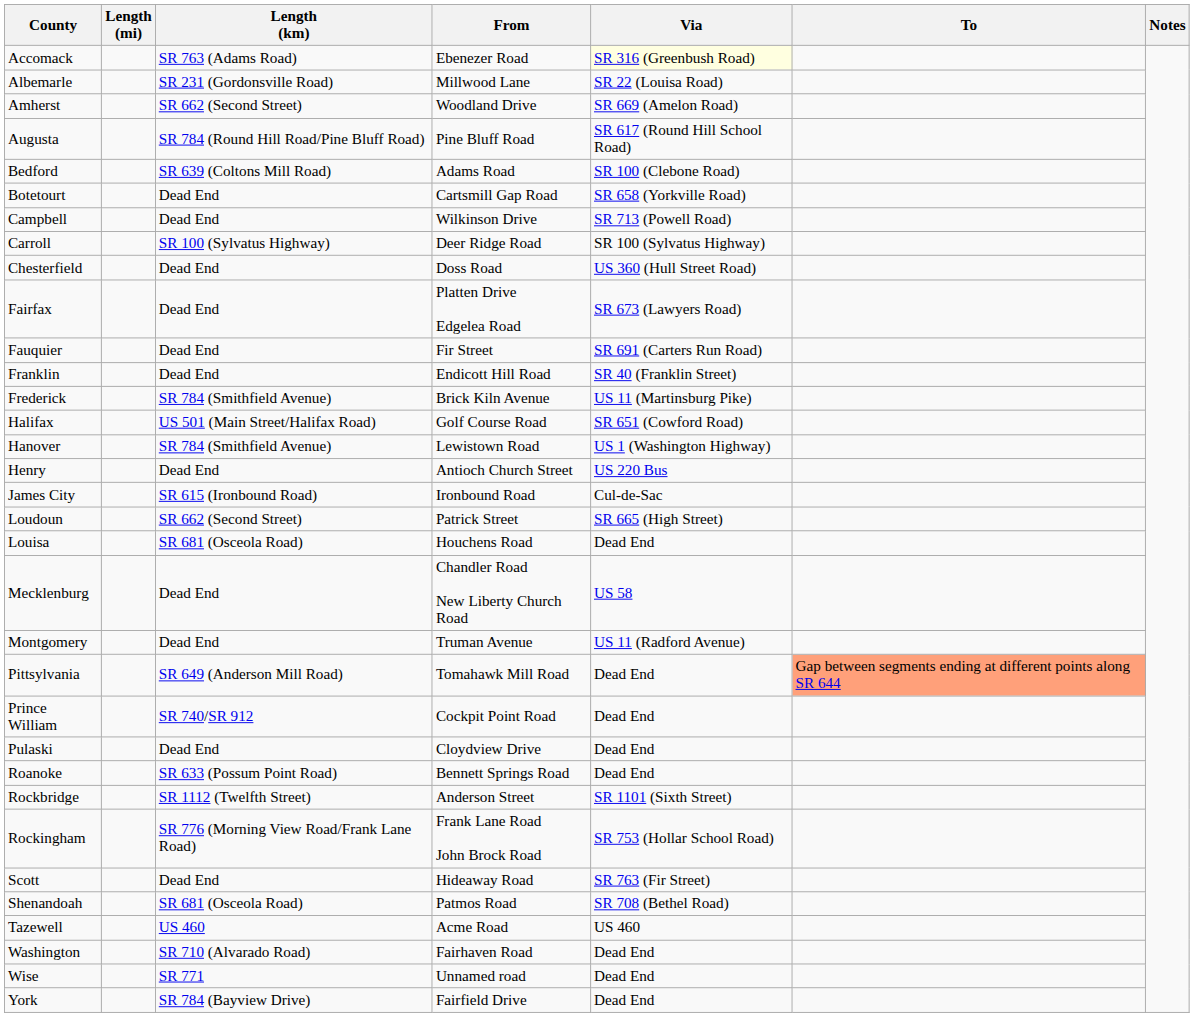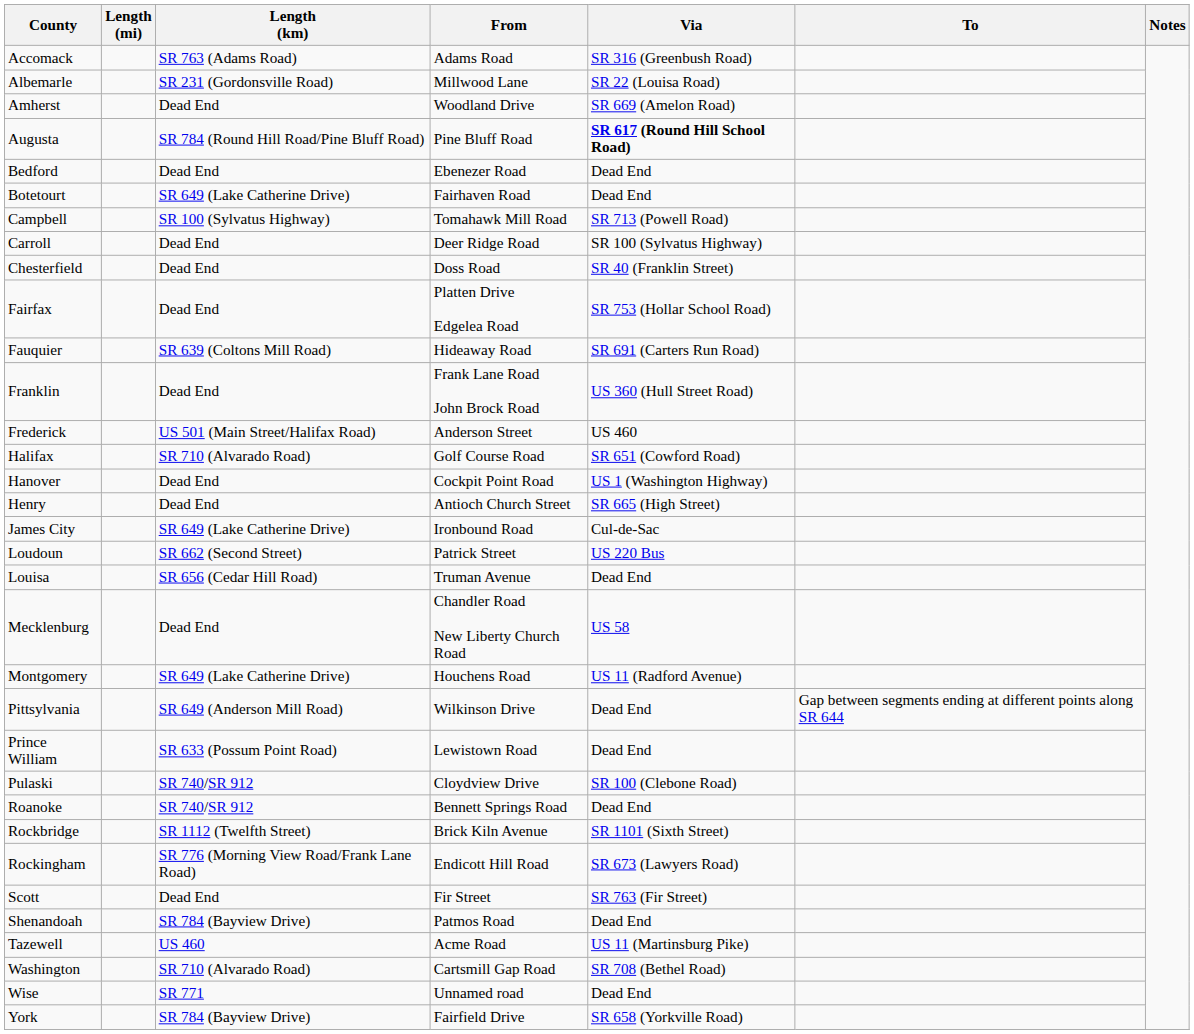(482, 57) Ebenezer Road -> (473, 57) Adams Road
(674, 57) lightyellow background -> (671, 57) no background
(230, 105) SR 662 (Second Street) -> (189, 105) Dead End
(678, 138) normal -> (678, 138) bold
(245, 171) SR 639 (Coltons Mill Road) -> (189, 171) Dead End
(475, 171) Adams Road -> (480, 171) Ebenezer Road
(667, 171) SR 100 (Clebone Road) -> (621, 171) Dead End
(189, 195) Dead End -> (254, 195) SR 649 (Lake Catherine Drive)
(497, 195) Cartsmill Gap Road -> (482, 195) Fairhaven Road
(670, 195) SR 658 (Yorkville Road) -> (621, 195) Dead End
(189, 219) Dead End -> (244, 219) SR 100 (Sylvatus Highway)
(486, 219) Wilkinson Drive -> (500, 219) Tomahawk Mill Road
(244, 243) SR 100 (Sylvatus Highway) -> (189, 243) Dead End
(675, 267) US 360 (Hull Street Road) -> (662, 267) SR 40 (Franklin Street)
(668, 308) SR 673 (Lawyers Road) -> (681, 308) SR 753 (Hollar School Road)
(189, 350) Dead End -> (245, 350) SR 639 (Coltons Mill Road)
(464, 350) Fir Street -> (483, 350) Hideaway Road
(493, 374) Endicott Hill Road -> (487, 391) Frank Lane Road John Brock Road
(665, 374) SR 40 (Franklin Street) -> (672, 391) US 360 (Hull Street Road)
(245, 398) SR 784 (Smithfield Avenue) -> (267, 432) US 501 (Main Street/Halifax Road)
(493, 398) Brick Kiln Avenue -> (483, 432) Anderson Street
(673, 398) US 11 (Martinsburg Pike) -> (614, 432) US 460
(267, 422) US 501 (Main Street/Halifax Road) -> (234, 456) SR 710 (Alvarado Road)
(245, 446) SR 784 (Smithfield Avenue) -> (189, 480) Dead End
(488, 446) Lewistown Road -> (494, 480) Cockpit Point Road
(631, 470) US 220 Bus -> (655, 504) SR 665 (High Street)
(238, 494) SR 615 (Ironbound Road) -> (254, 528) SR 649 (Lake Catherine Drive)
(658, 518) SR 665 (High Street) -> (628, 553) US 220 Bus
(231, 542) SR 681 (Osceola Road) -> (238, 577) SR 656 (Cedar Hill Road)
(484, 542) Houchens Road -> (482, 577) Truman Avenue
(189, 642) Dead End -> (254, 676) SR 649 (Lake Catherine Drive)
(484, 642) Truman Avenue -> (482, 676) Houchens Road
(502, 675) Tomahawk Mill Road -> (484, 709) Wilkinson Drive
(963, 675) lightsalmon background -> (966, 709) no background
(206, 716) SR 740/SR 912 -> (248, 750) SR 633 (Possum Point Road)
(496, 716) Cockpit Point Road -> (486, 750) Lewistown Road
(189, 749) Dead End -> (206, 783) SR 740/SR 912
(624, 749) Dead End -> (664, 783) SR 100 (Clebone Road)
(248, 773) SR 633 (Possum Point Road) -> (206, 807) SR 740/SR 912
(485, 797) Anderson Street -> (491, 831) Brick Kiln Avenue
(489, 838) Frank Lane Road John Brock Road -> (491, 864) Endicott Hill Road
(684, 838) SR 753 (Hollar School Road) -> (665, 864) SR 673 (Lawyers Road)
(485, 879) Hideaway Road -> (462, 896) Fir Street
(231, 903) SR 681 (Osceola Road) -> (234, 920) SR 784 (Bayview Drive)
(661, 903) SR 708 (Bethel Road) -> (621, 920) Dead End
(617, 927) US 460 -> (670, 944) US 11 (Martinsburg Pike)
(484, 951) Fairhaven Road -> (495, 969) Cartsmill Gap Road
(624, 951) Dead End -> (658, 969) SR 708 (Bethel Road)
(624, 1000) Dead End -> (667, 1017) SR 658 (Yorkville Road)
